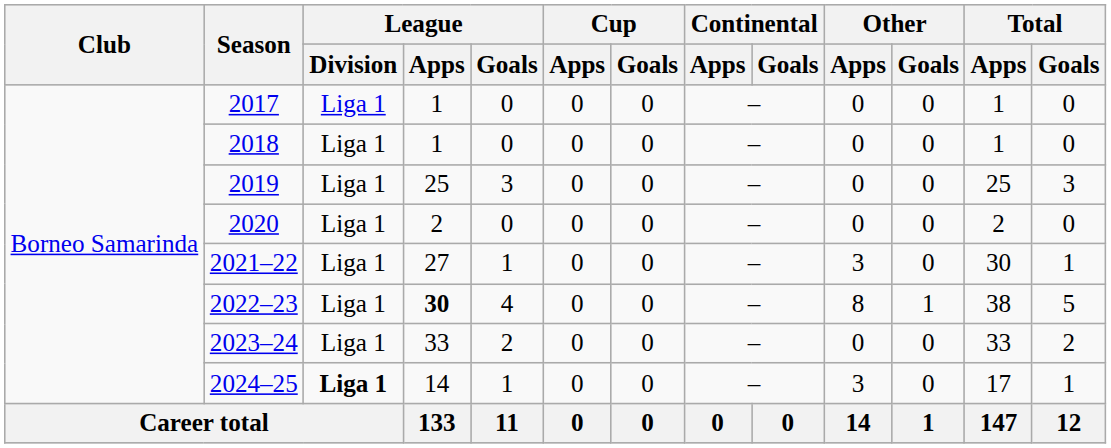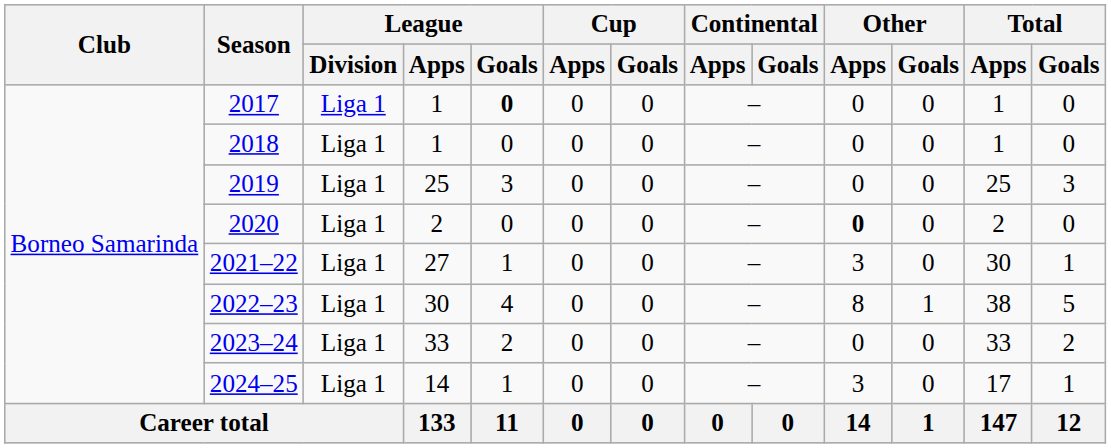(507, 104) normal -> (507, 104) bold
(858, 223) normal -> (858, 223) bold
(437, 303) bold -> (437, 303) normal
(353, 382) bold -> (353, 382) normal
